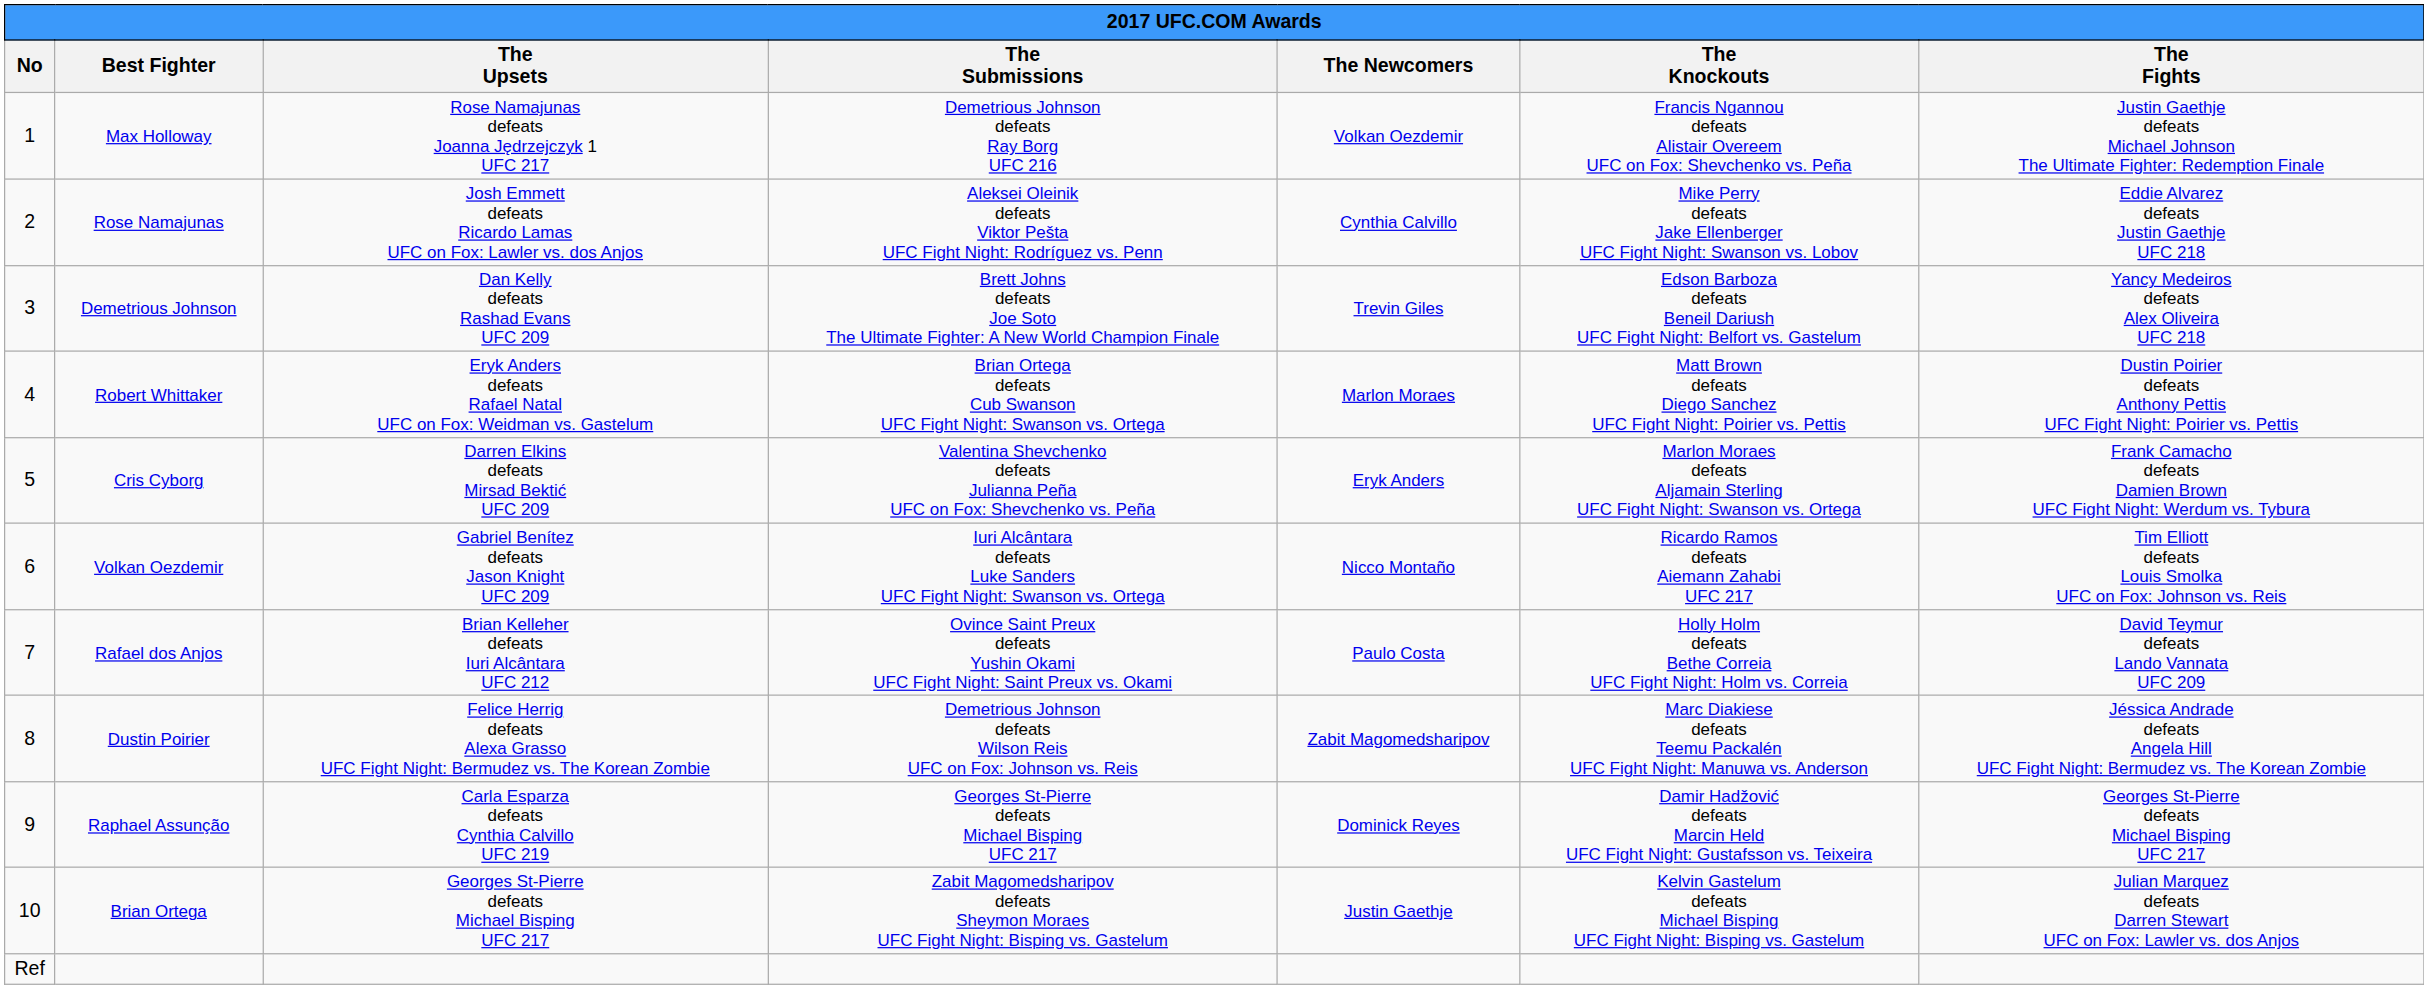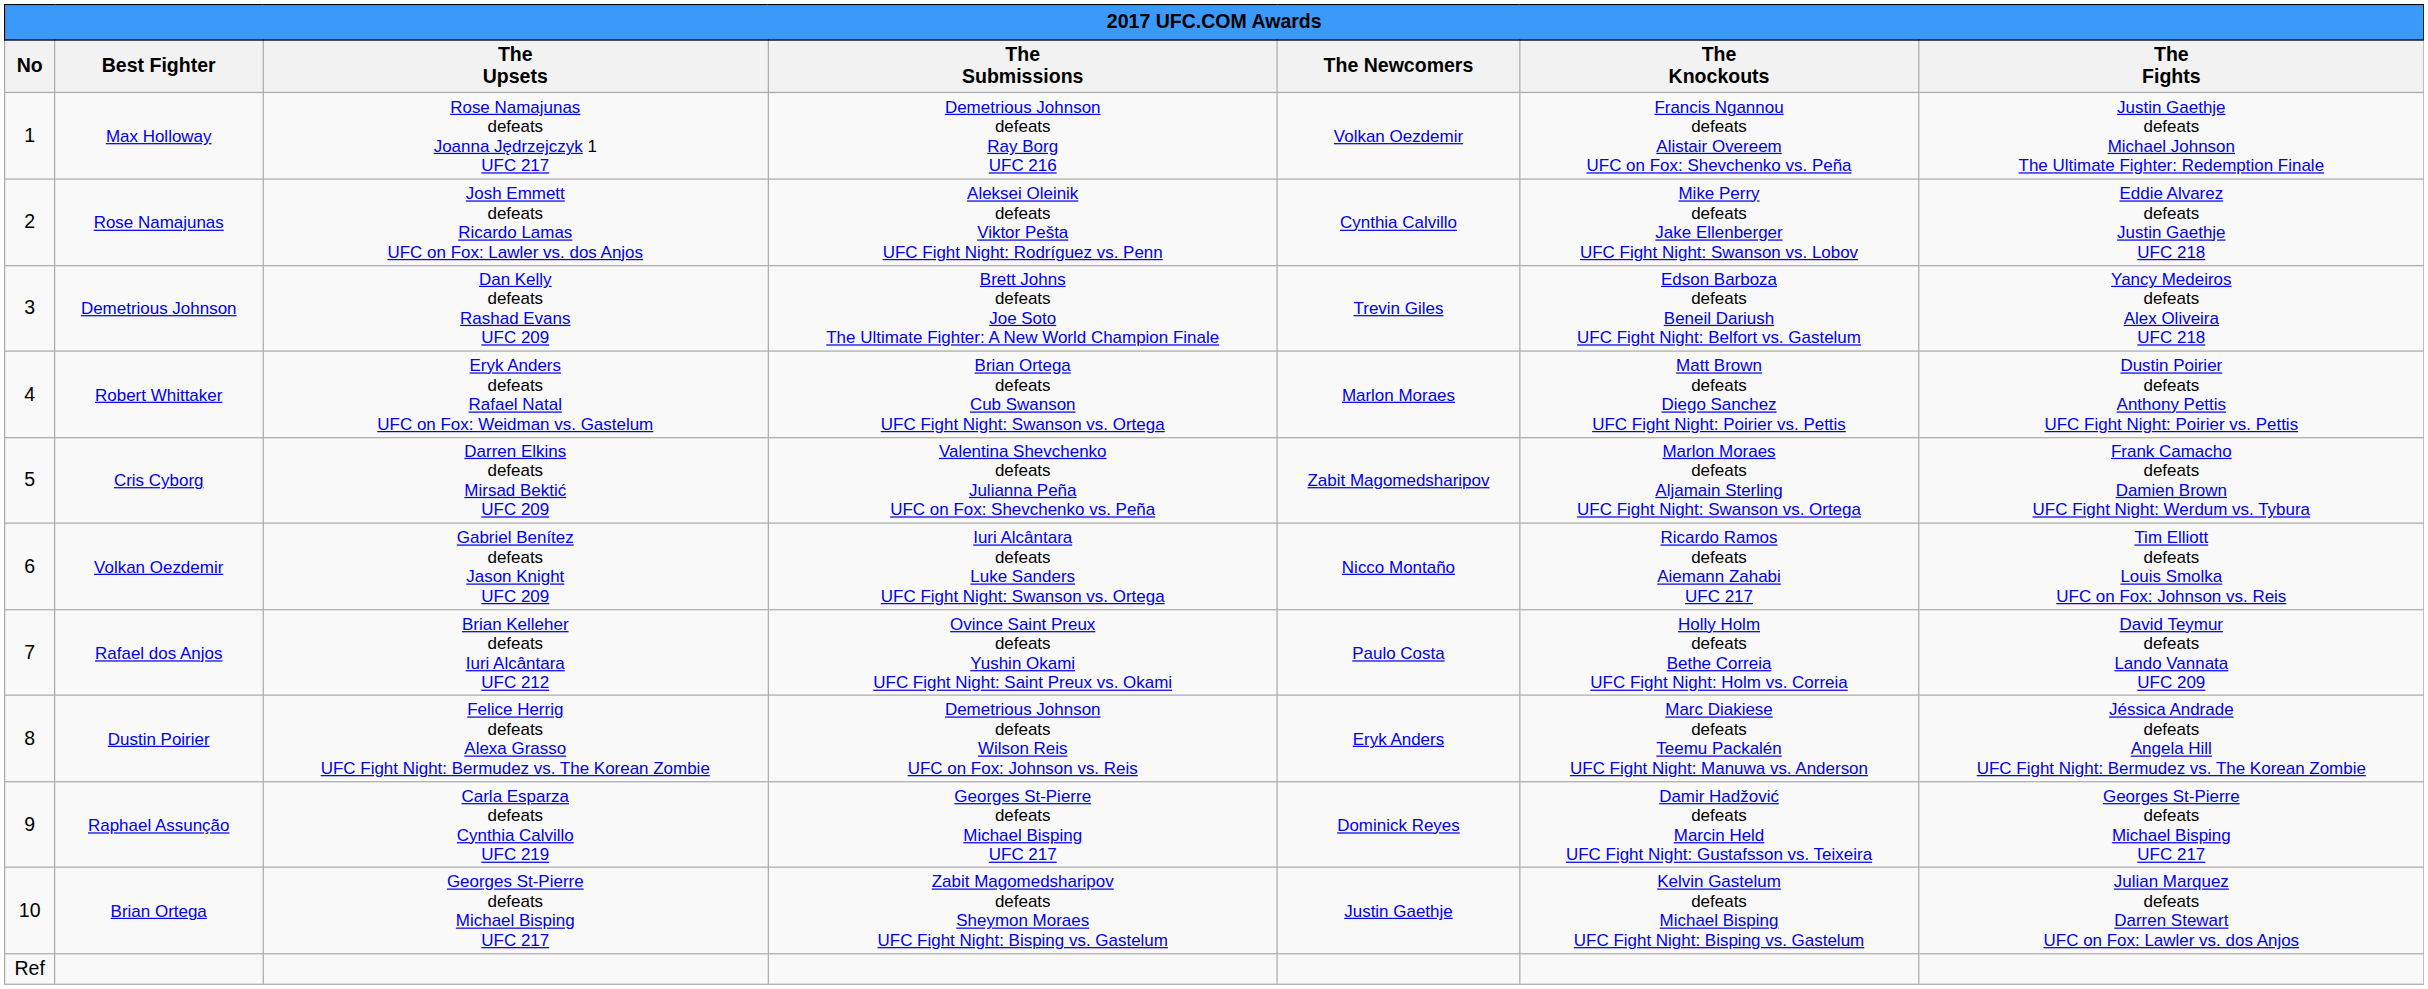(1398, 480) Eryk Anders -> (1398, 480) Zabit Magomedsharipov
(1398, 739) Zabit Magomedsharipov -> (1398, 739) Eryk Anders
